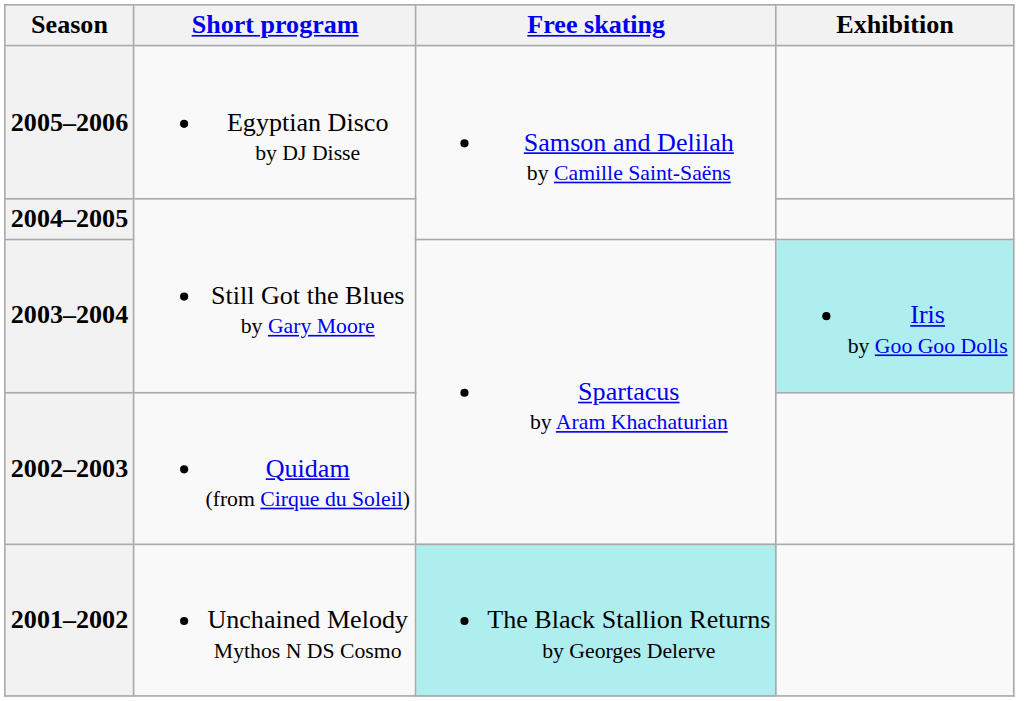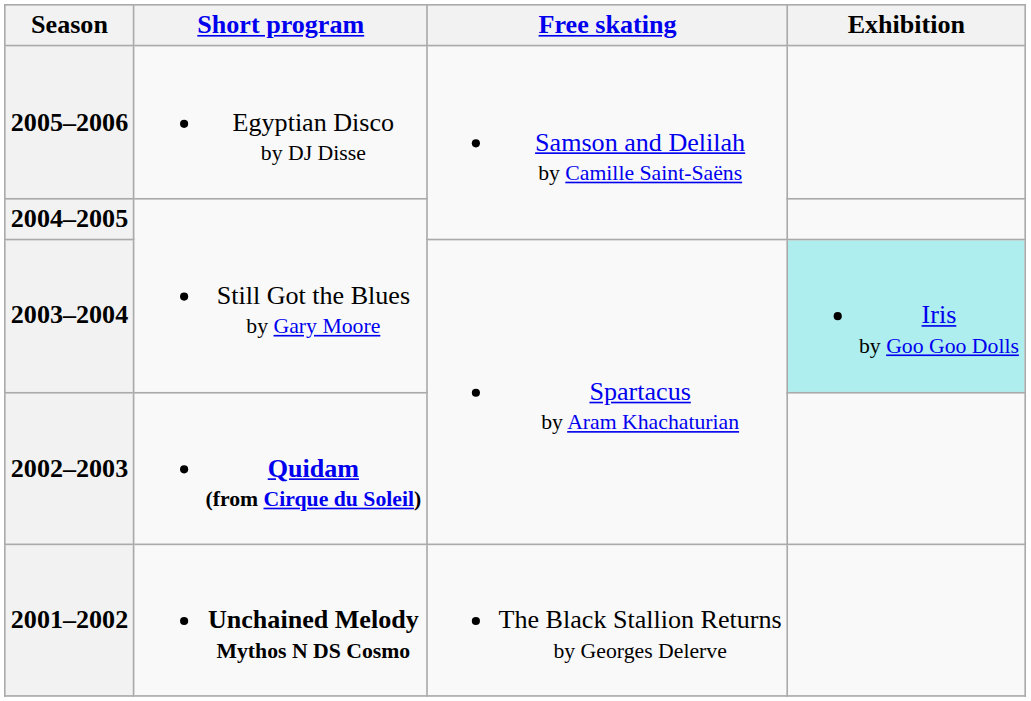(275, 483) normal -> (281, 483) bold
(275, 635) normal -> (281, 635) bold
(596, 635) paleturquoise background -> (608, 635) no background
